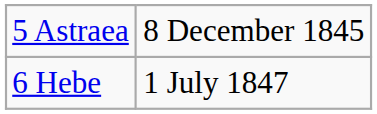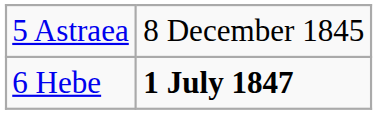(216, 81) normal -> (219, 81) bold
